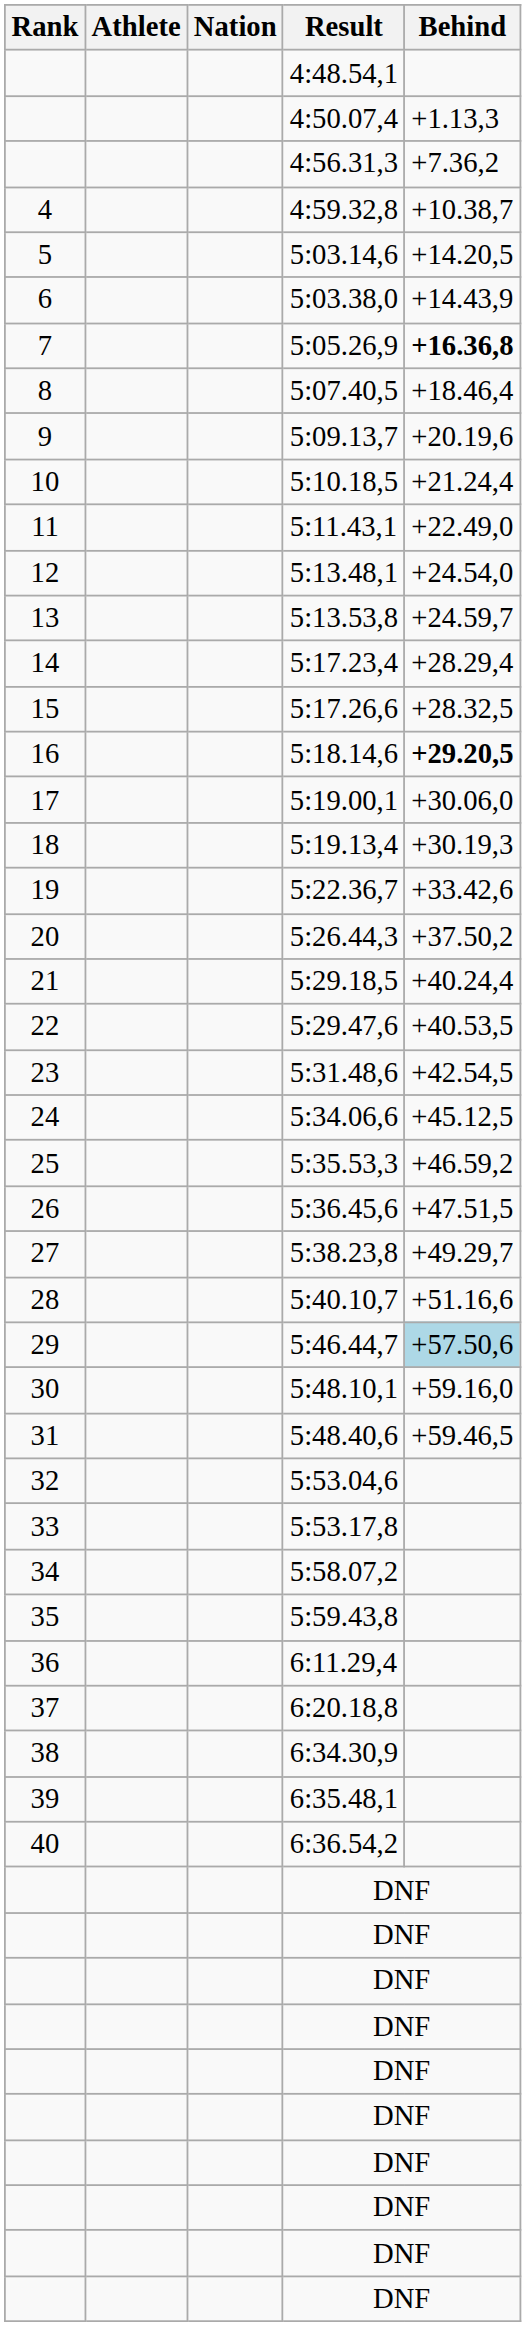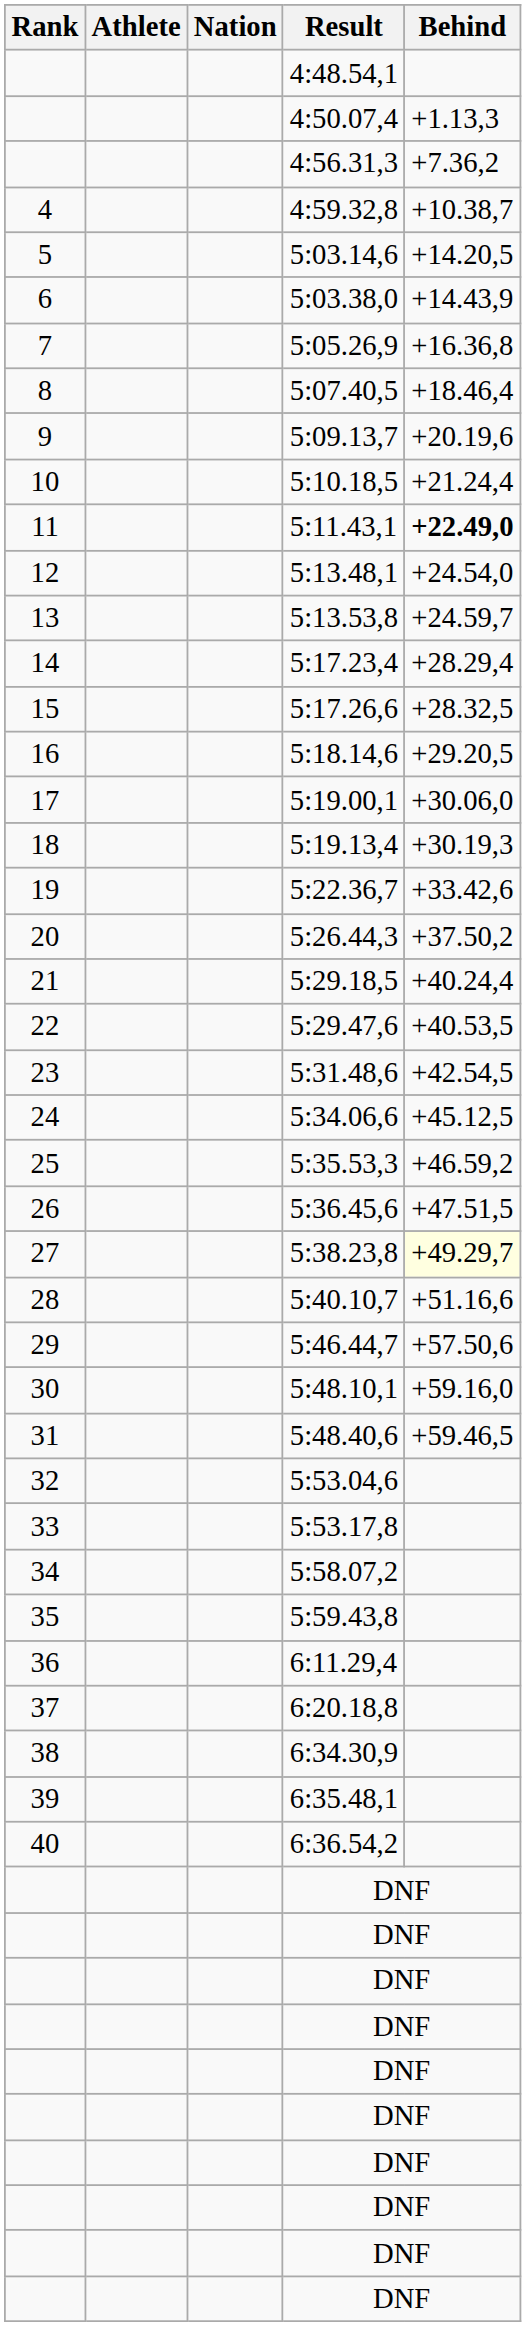(462, 345) bold -> (462, 345) normal
(462, 526) normal -> (462, 526) bold
(462, 753) bold -> (462, 753) normal
(462, 1253) no background -> (462, 1253) lightyellow background
(462, 1344) lightblue background -> (462, 1344) no background
